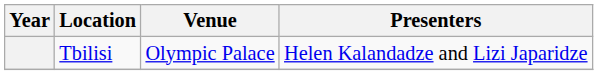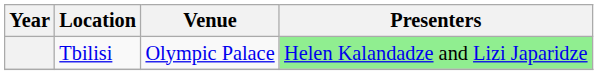(436, 52) no background -> (436, 52) lightgreen background
